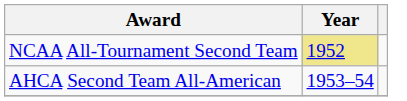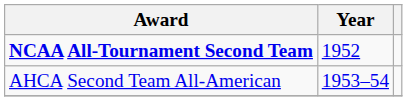(153, 50) normal -> (161, 50) bold
(326, 50) khaki background -> (341, 50) no background
